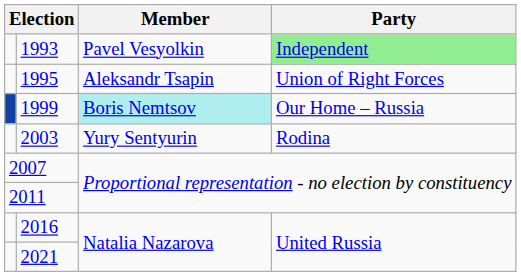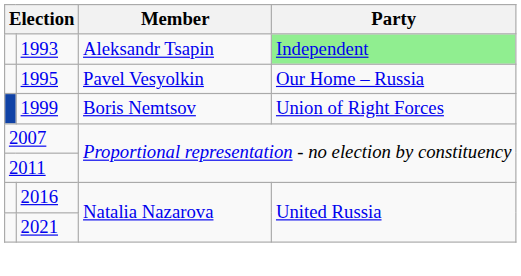(143, 49) Pavel Vesyolkin -> (149, 49) Aleksandr Tsapin
(149, 78) Aleksandr Tsapin -> (143, 78) Pavel Vesyolkin
(360, 78) Union of Right Forces -> (350, 78) Our Home – Russia
(139, 108) paleturquoise background -> (139, 108) no background
(350, 108) Our Home – Russia -> (360, 108) Union of Right Forces
- row: (39, 138)
